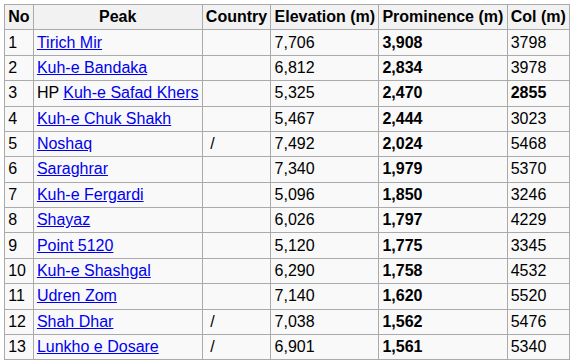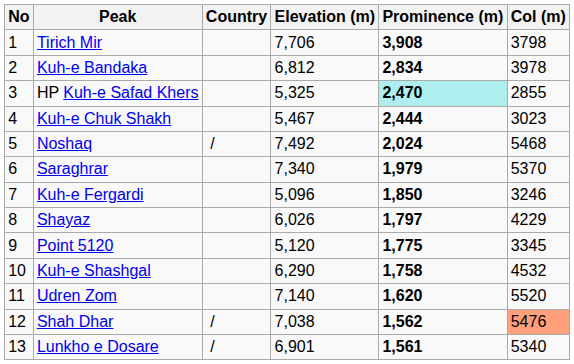(402, 93) no background -> (402, 93) paleturquoise background
(528, 93) bold -> (528, 93) normal
(528, 321) no background -> (528, 321) lightsalmon background
